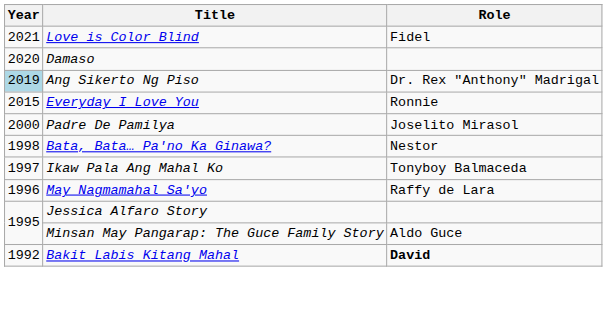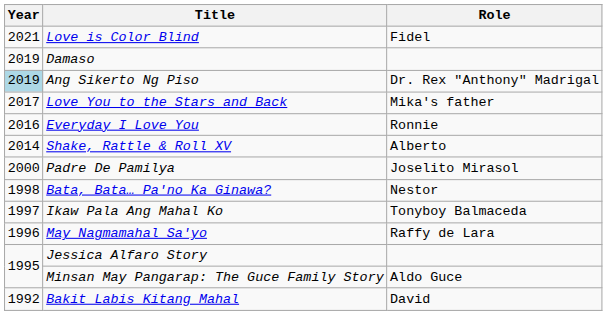(24, 59) 2020 -> (24, 59) 2019
+ row: (167, 103)
(24, 103) 2015 -> (24, 125) 2016
+ row: (139, 146)
(410, 255) bold -> (410, 299) normal
